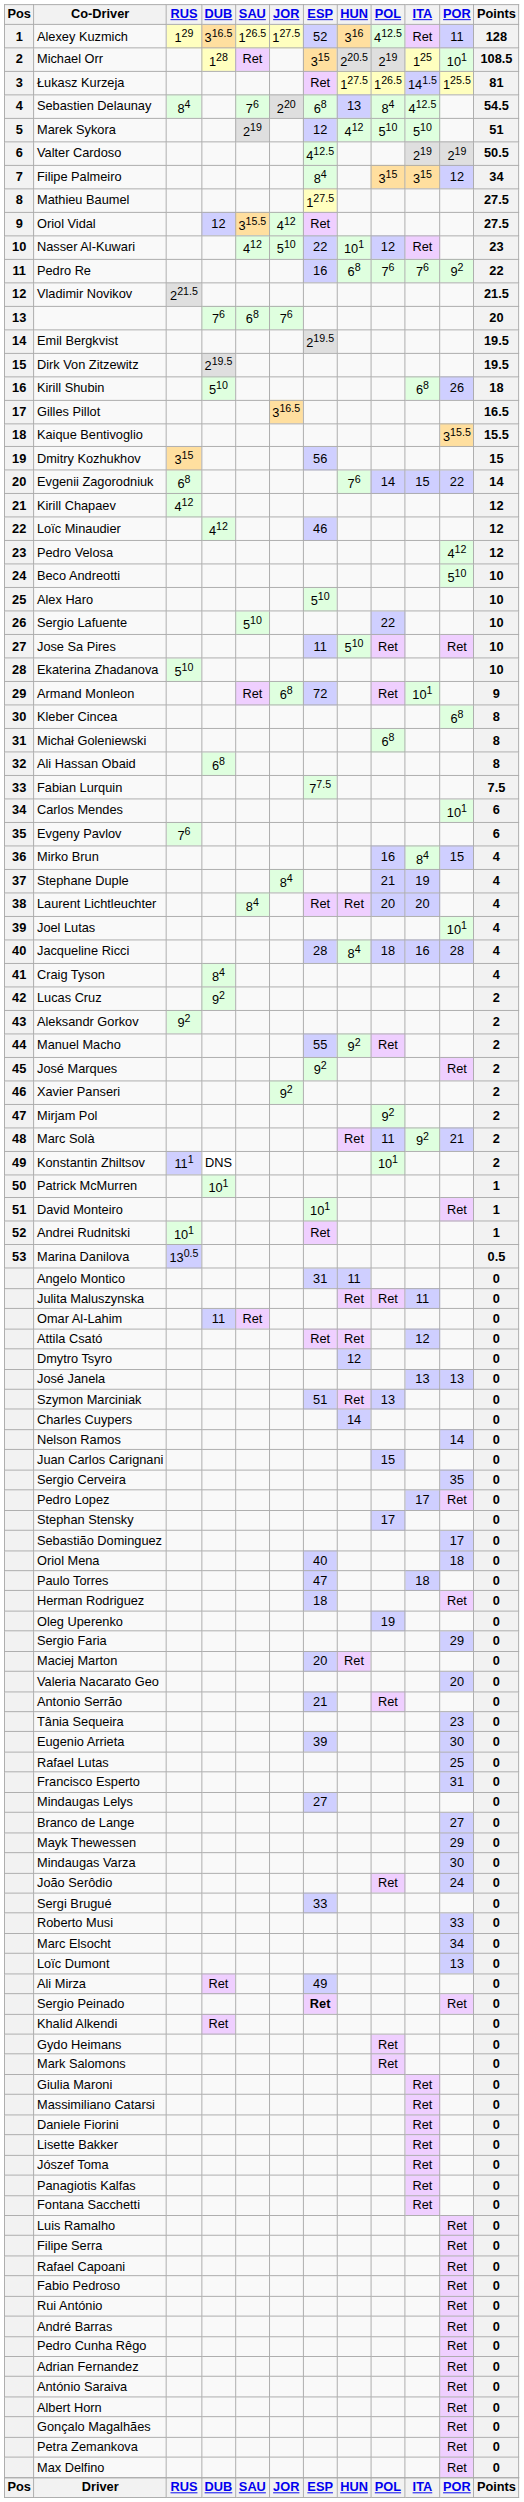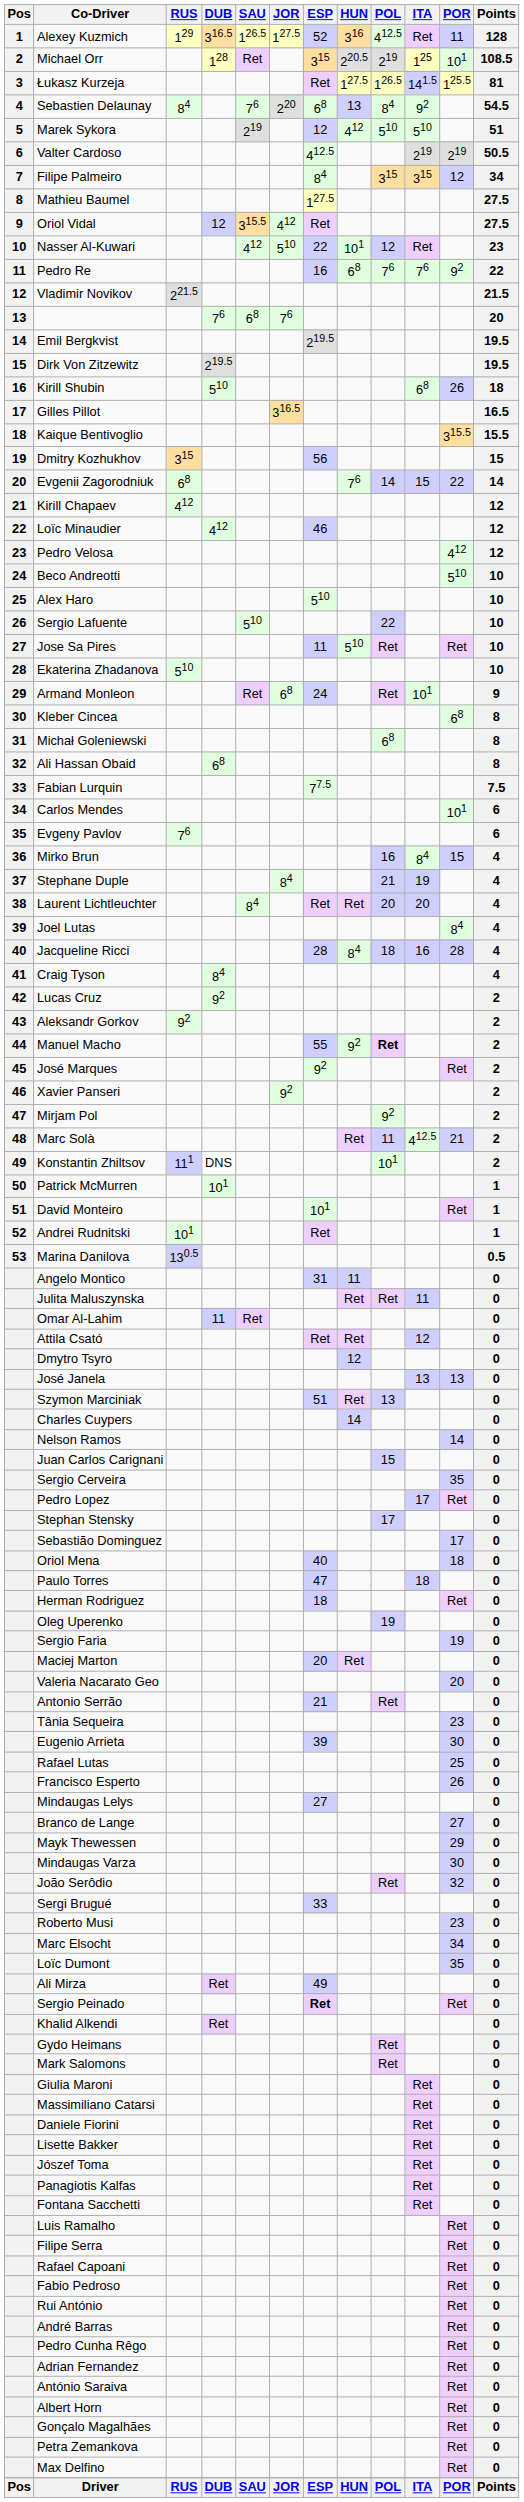(422, 107) 412.5 -> (422, 107) 92
(320, 693) 72 -> (320, 693) 24
(457, 928) 101 -> (457, 928) 84
(388, 1045) normal -> (388, 1045) bold
(422, 1139) 92 -> (422, 1139) 412.5
(457, 1641) 29 -> (457, 1641) 19
(457, 1782) 31 -> (457, 1782) 26
(457, 1883) 24 -> (457, 1883) 32
(457, 1923) 33 -> (457, 1923) 23
(457, 1964) 13 -> (457, 1964) 35
